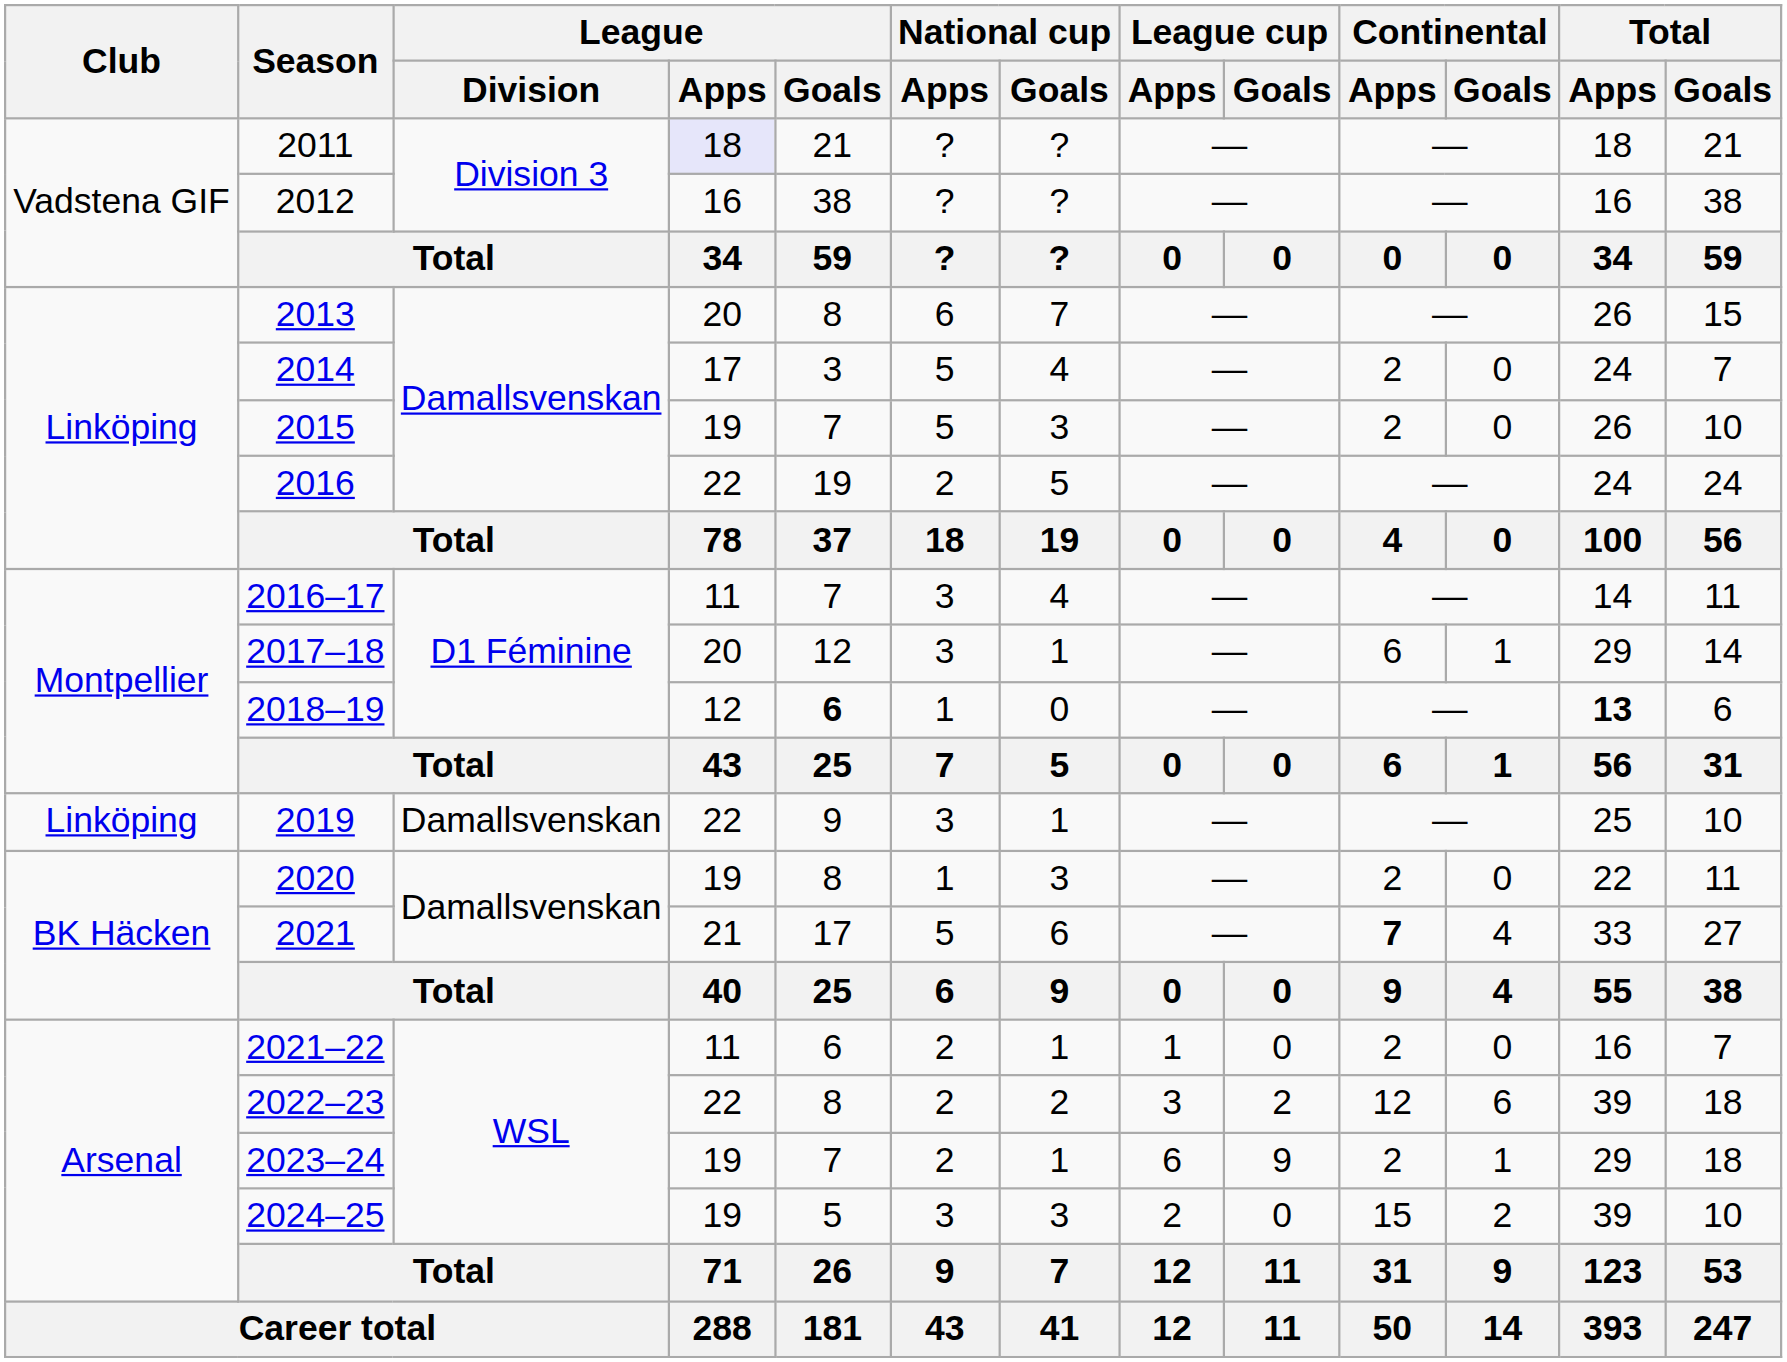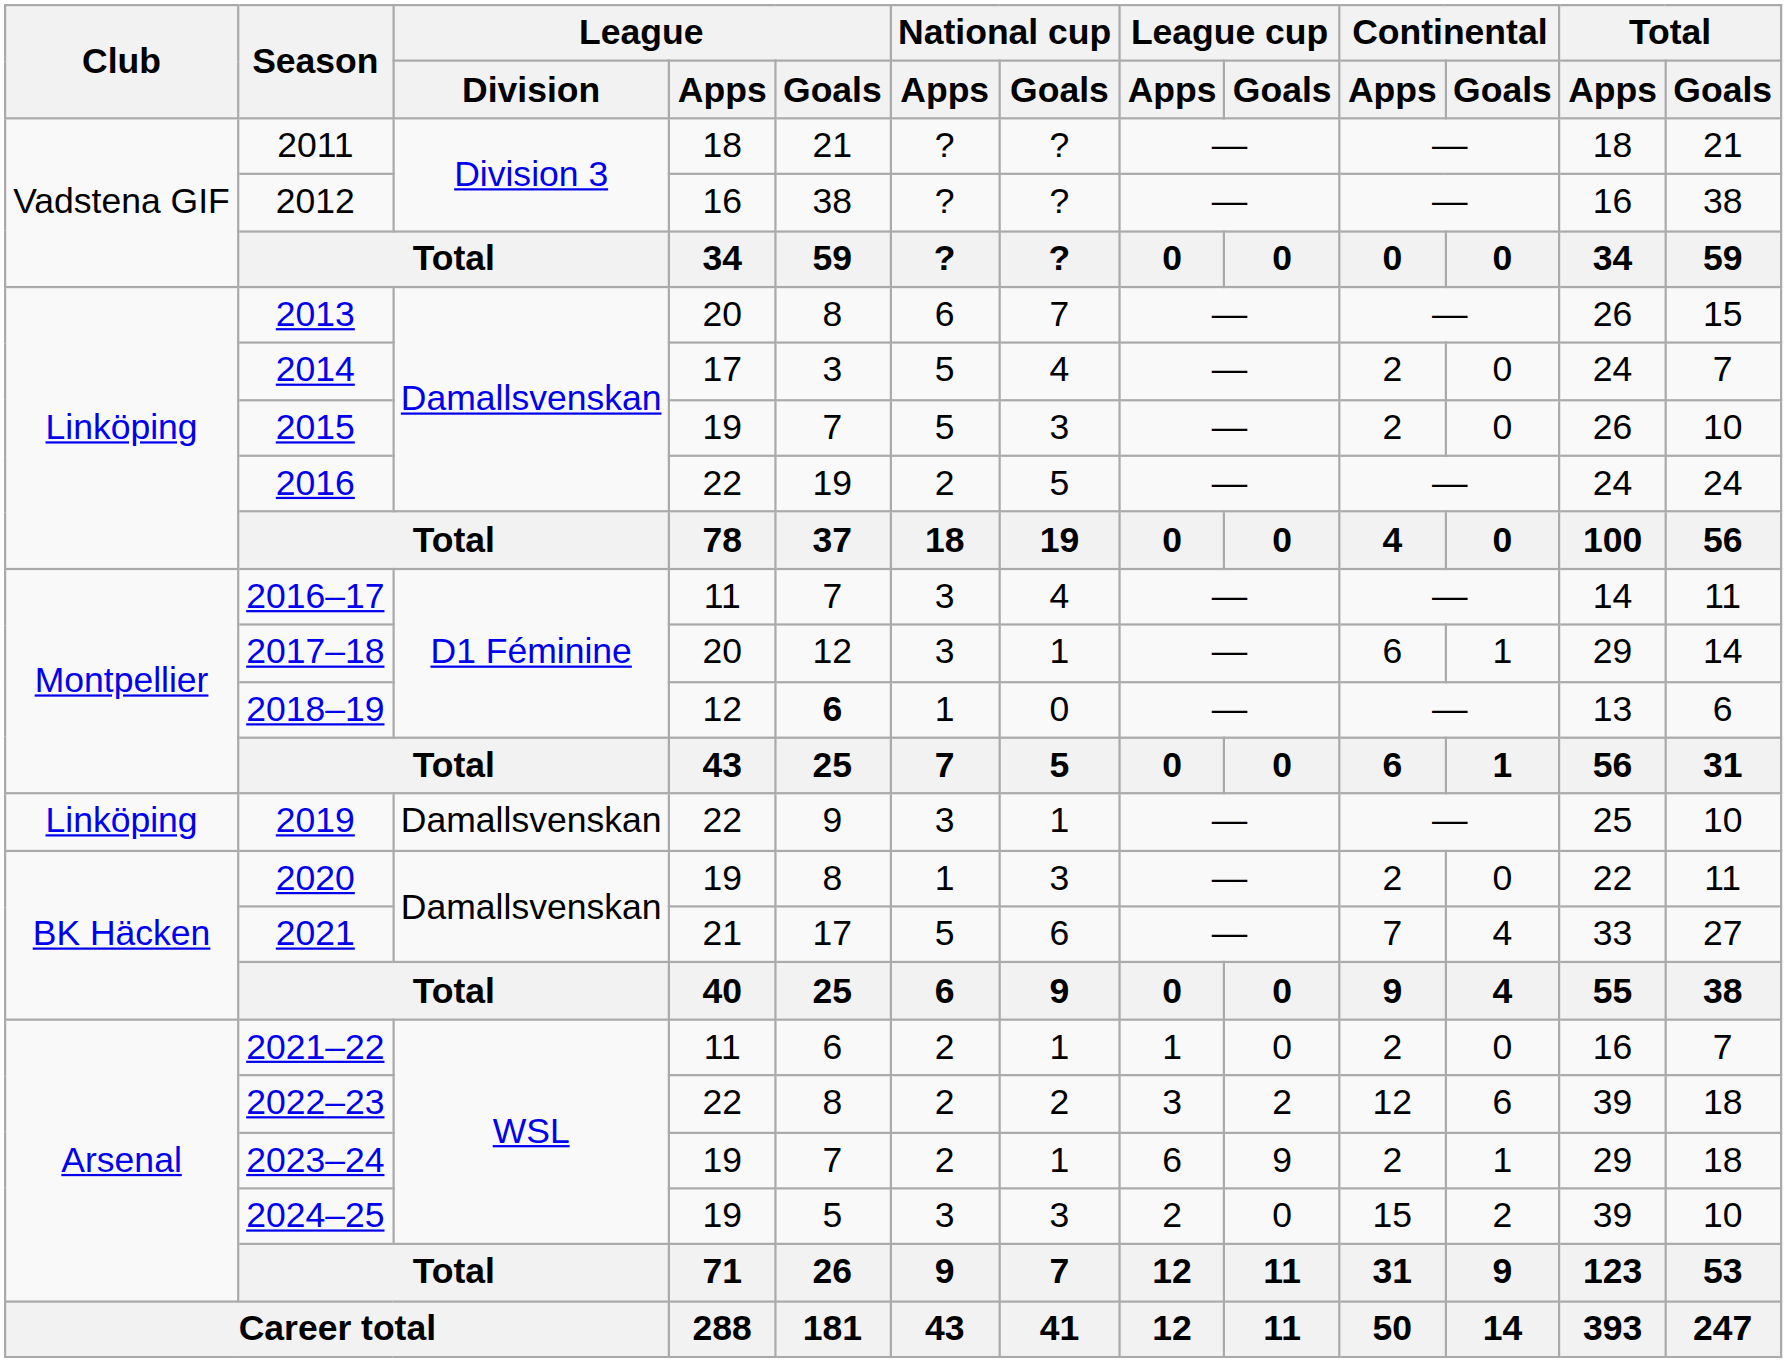(722, 145) lavender background -> (722, 145) no background
(1613, 708) bold -> (1613, 708) normal
(1392, 933) bold -> (1392, 933) normal
